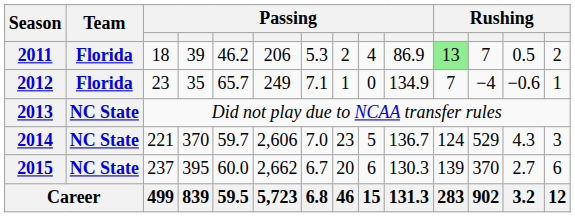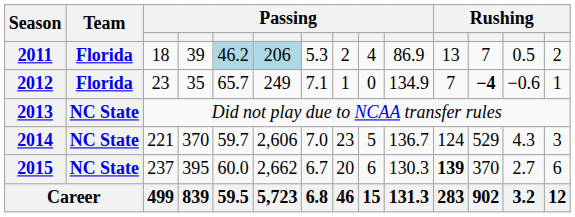(233, 55) no background -> (233, 55) lightblue background
(277, 55) no background -> (277, 55) lightblue background
(451, 55) lightgreen background -> (451, 55) no background
(486, 83) normal -> (486, 83) bold
(451, 169) normal -> (451, 169) bold
